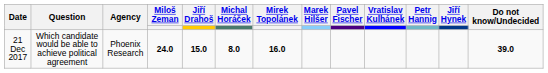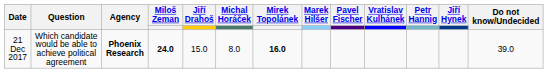(125, 48) normal -> (125, 48) bold
(199, 48) bold -> (199, 48) normal
(234, 48) bold -> (234, 48) normal
(506, 48) bold -> (506, 48) normal
